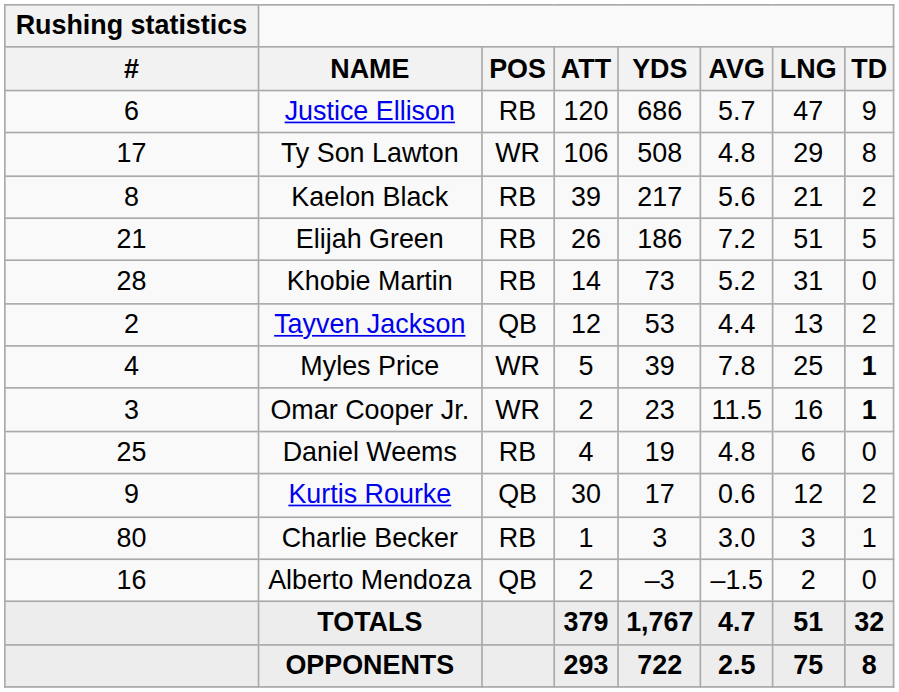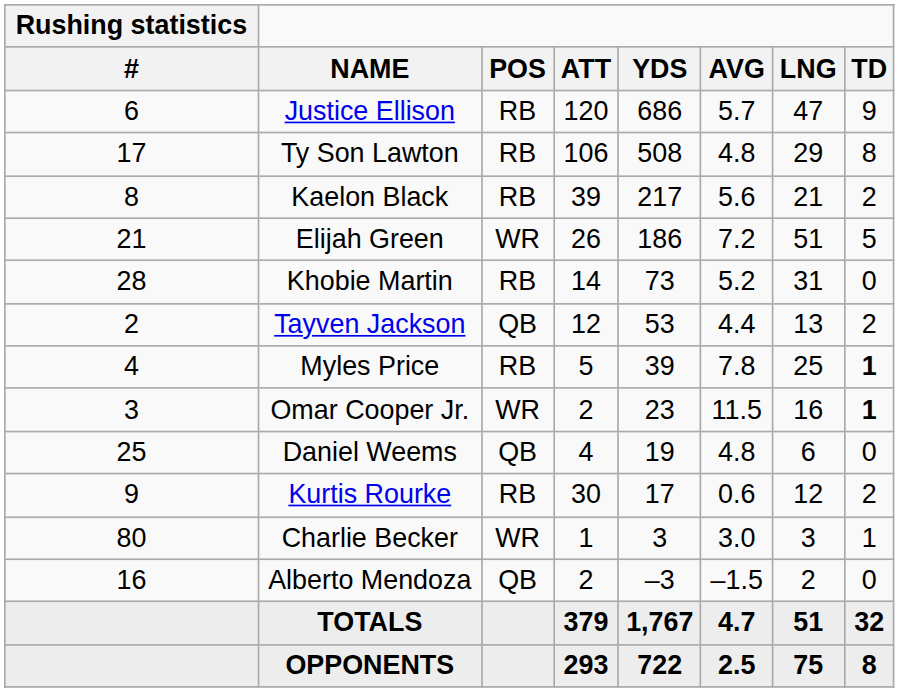(518, 153) WR -> (518, 153) RB
(518, 238) RB -> (518, 238) WR
(518, 366) WR -> (518, 366) RB
(518, 452) RB -> (518, 452) QB
(518, 494) QB -> (518, 494) RB
(518, 537) RB -> (518, 537) WR
